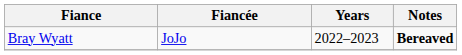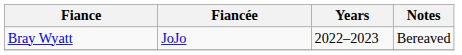(425, 38) bold -> (424, 38) normal
